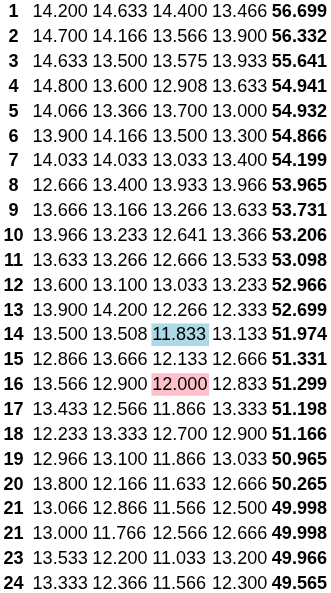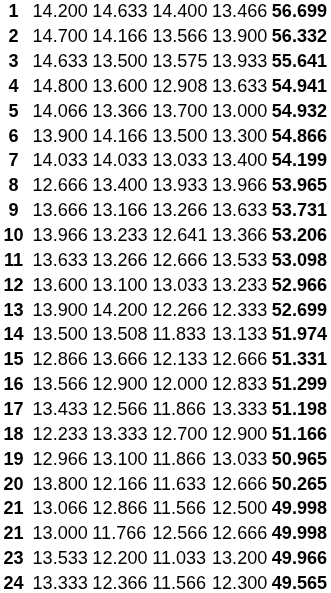(179, 334) lightblue background -> (179, 334) no background
(180, 384) pink background -> (180, 384) no background
